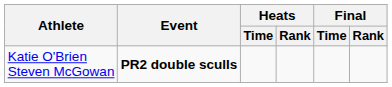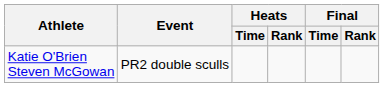(179, 65) bold -> (175, 65) normal
